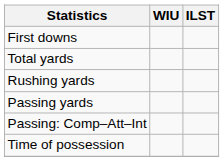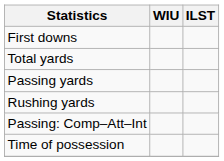rows swapped: (51, 80) <-> (50, 102)
